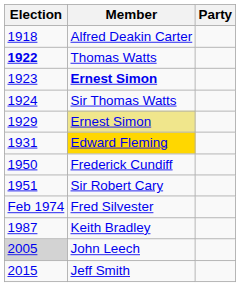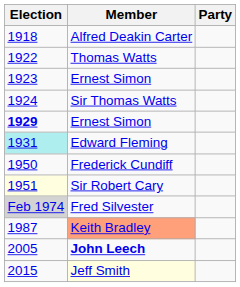(22, 57) bold -> (22, 57) normal
(114, 79) bold -> (111, 79) normal
(22, 121) normal -> (22, 121) bold
(111, 121) khaki background -> (111, 121) no background
(22, 143) no background -> (22, 143) paleturquoise background
(119, 143) gold background -> (119, 143) no background
(22, 185) no background -> (22, 185) lightyellow background
(36, 206) no background -> (36, 206) lightgrey background
(110, 228) no background -> (110, 228) lightsalmon background
(22, 249) lightgrey background -> (22, 249) no background
(105, 249) normal -> (108, 249) bold
(100, 270) no background -> (100, 270) lightyellow background
